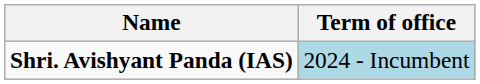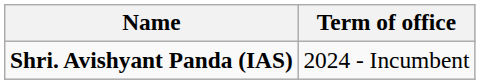(386, 60) lightblue background -> (386, 60) no background
